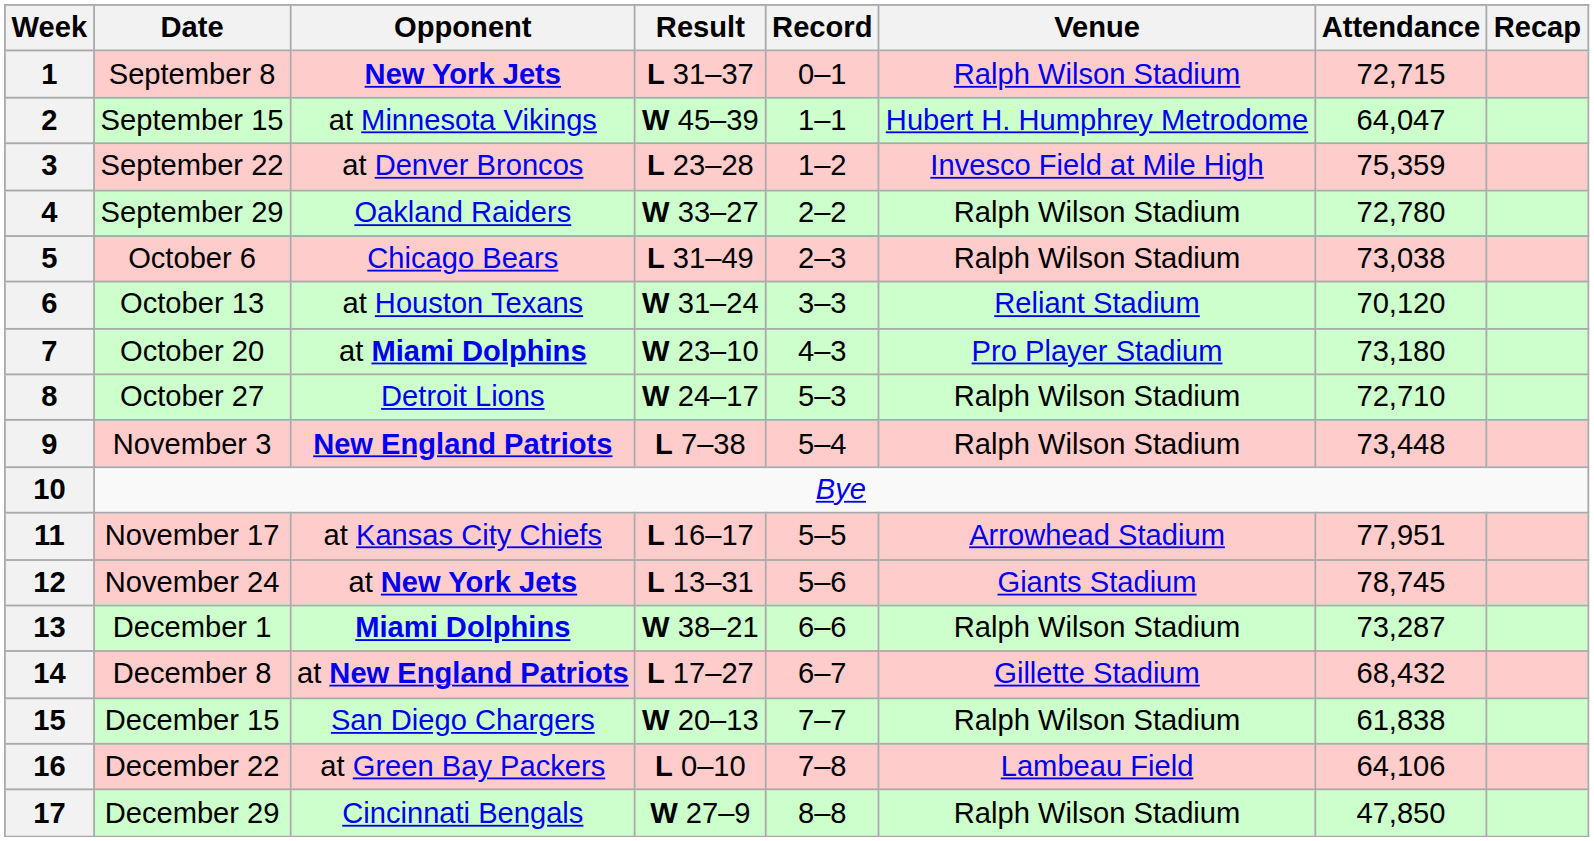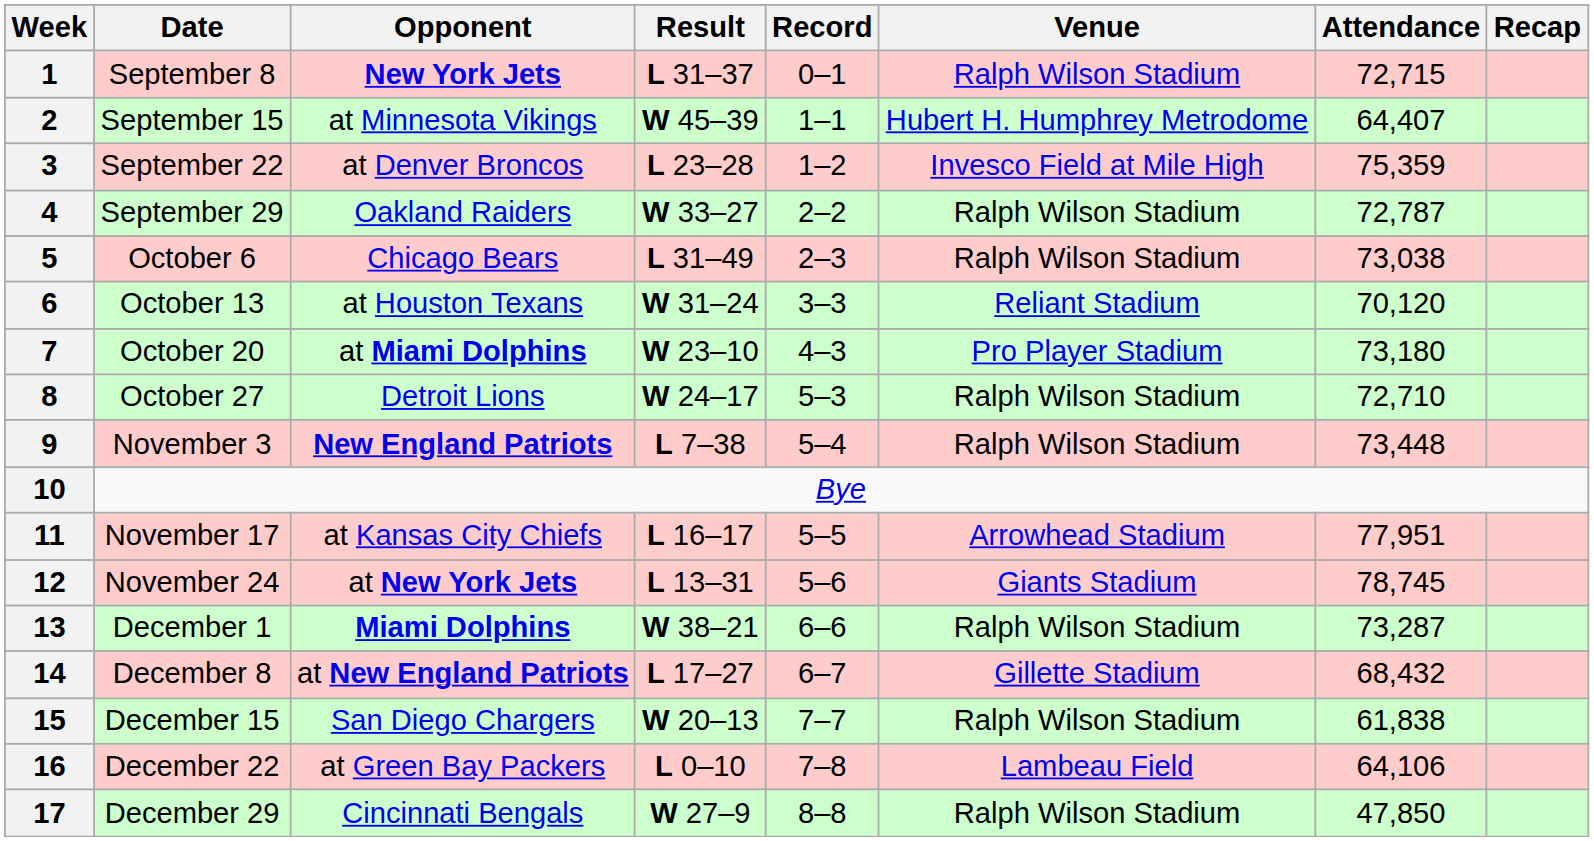(1401, 119) 64,047 -> (1401, 119) 64,407
(1401, 212) 72,780 -> (1401, 212) 72,787
